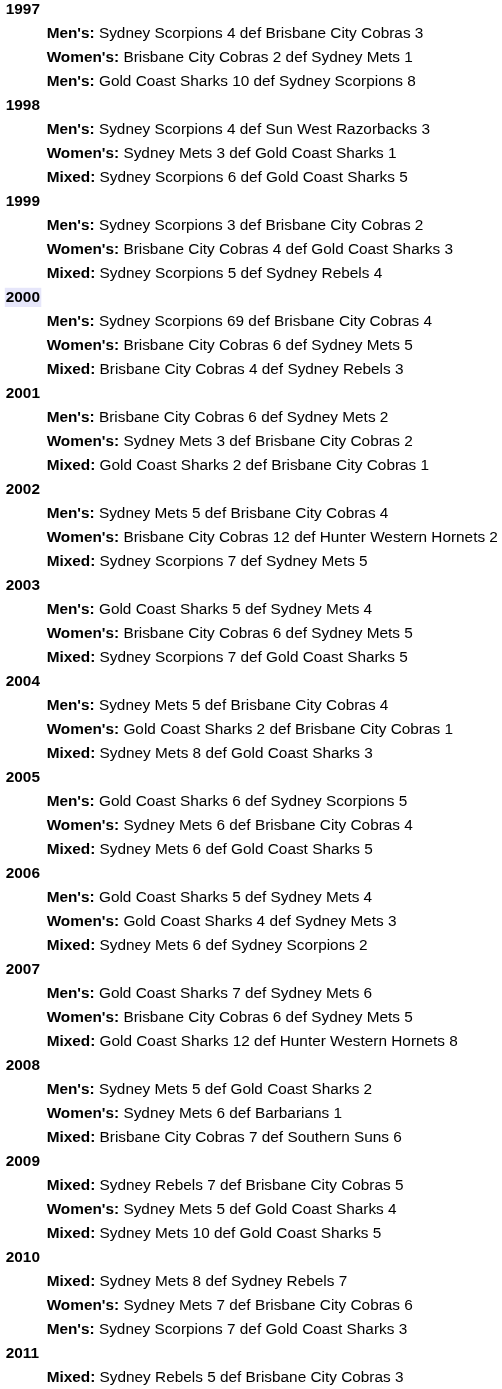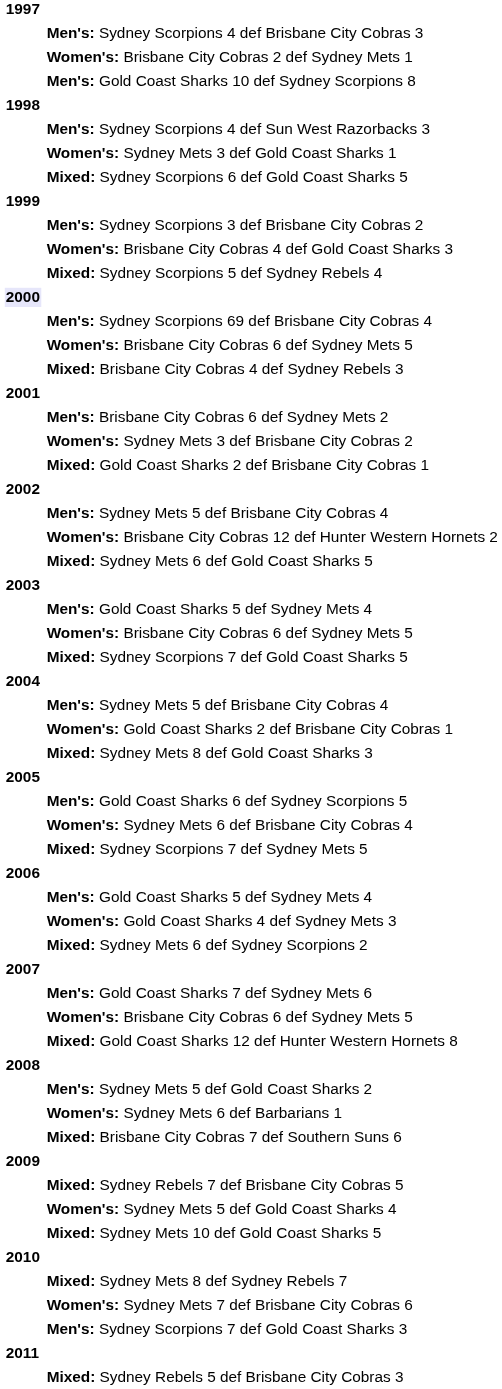(207, 561) Mixed: Sydney Scorpions 7 def Sydney Mets 5 -> (210, 561) Mixed: Sydney Mets 6 def Gold Coast Sharks 5
(210, 849) Mixed: Sydney Mets 6 def Gold Coast Sharks 5 -> (207, 849) Mixed: Sydney Scorpions 7 def Sydney Mets 5
